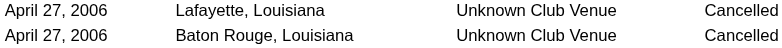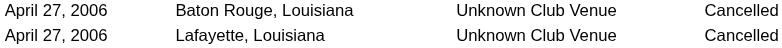rows swapped: (264, 35) <-> (250, 10)
